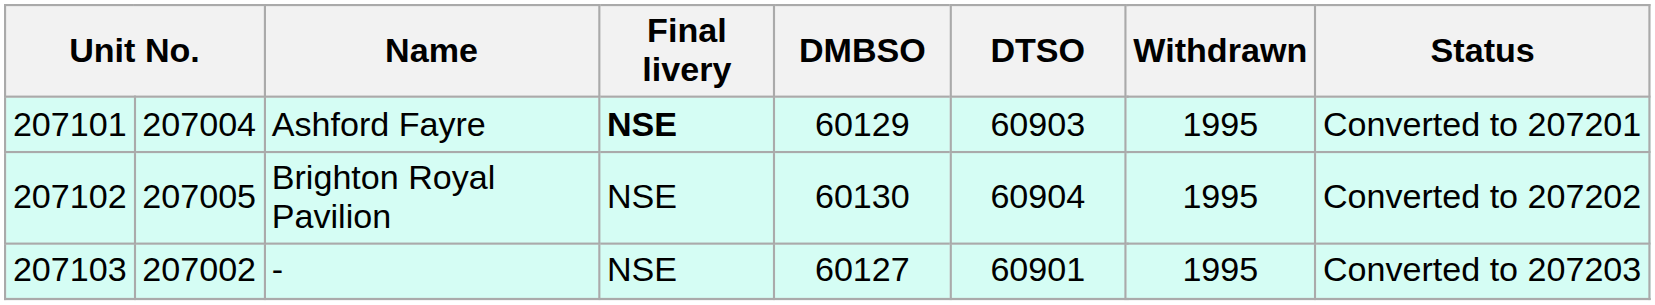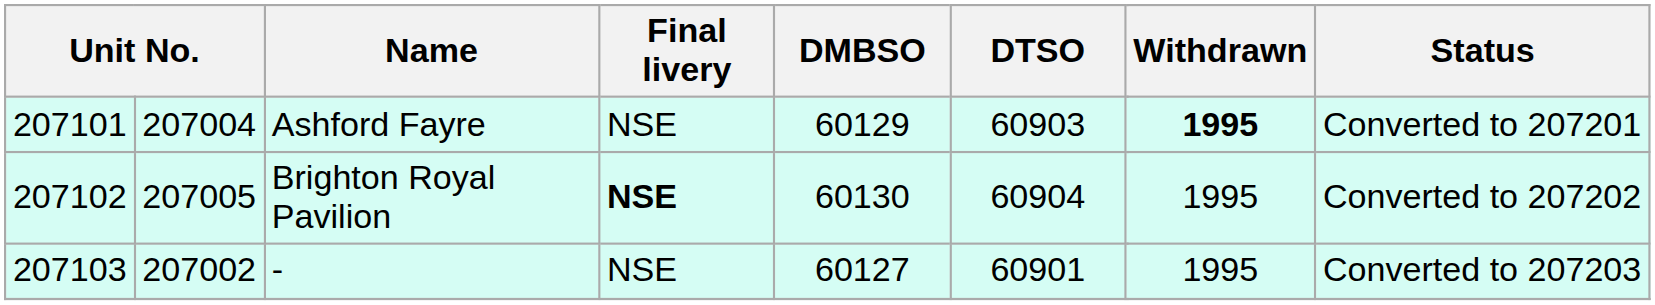(642, 123) bold -> (642, 123) normal
(1220, 123) normal -> (1220, 123) bold
(642, 197) normal -> (642, 197) bold
